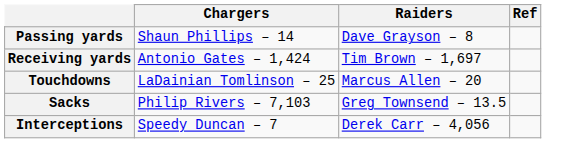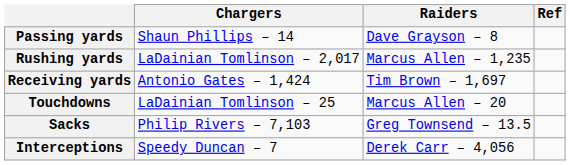+ row: (70, 60)
